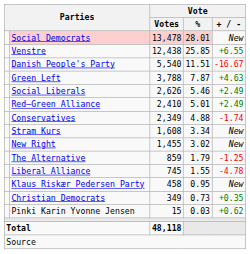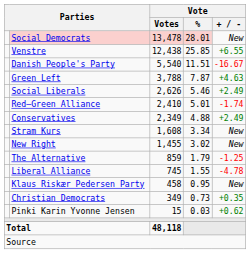(231, 104) +2.49 -> (231, 104) -1.74
(231, 118) -1.74 -> (231, 118) +2.49
